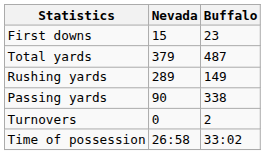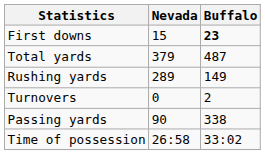(211, 36) normal -> (211, 36) bold
rows swapped: (57, 98) <-> (42, 119)
